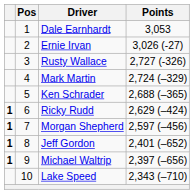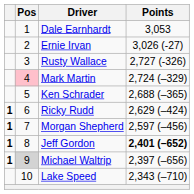(27, 78) no background -> (27, 78) pink background
(158, 144) normal -> (158, 144) bold
(27, 160) no background -> (27, 160) lightgrey background
